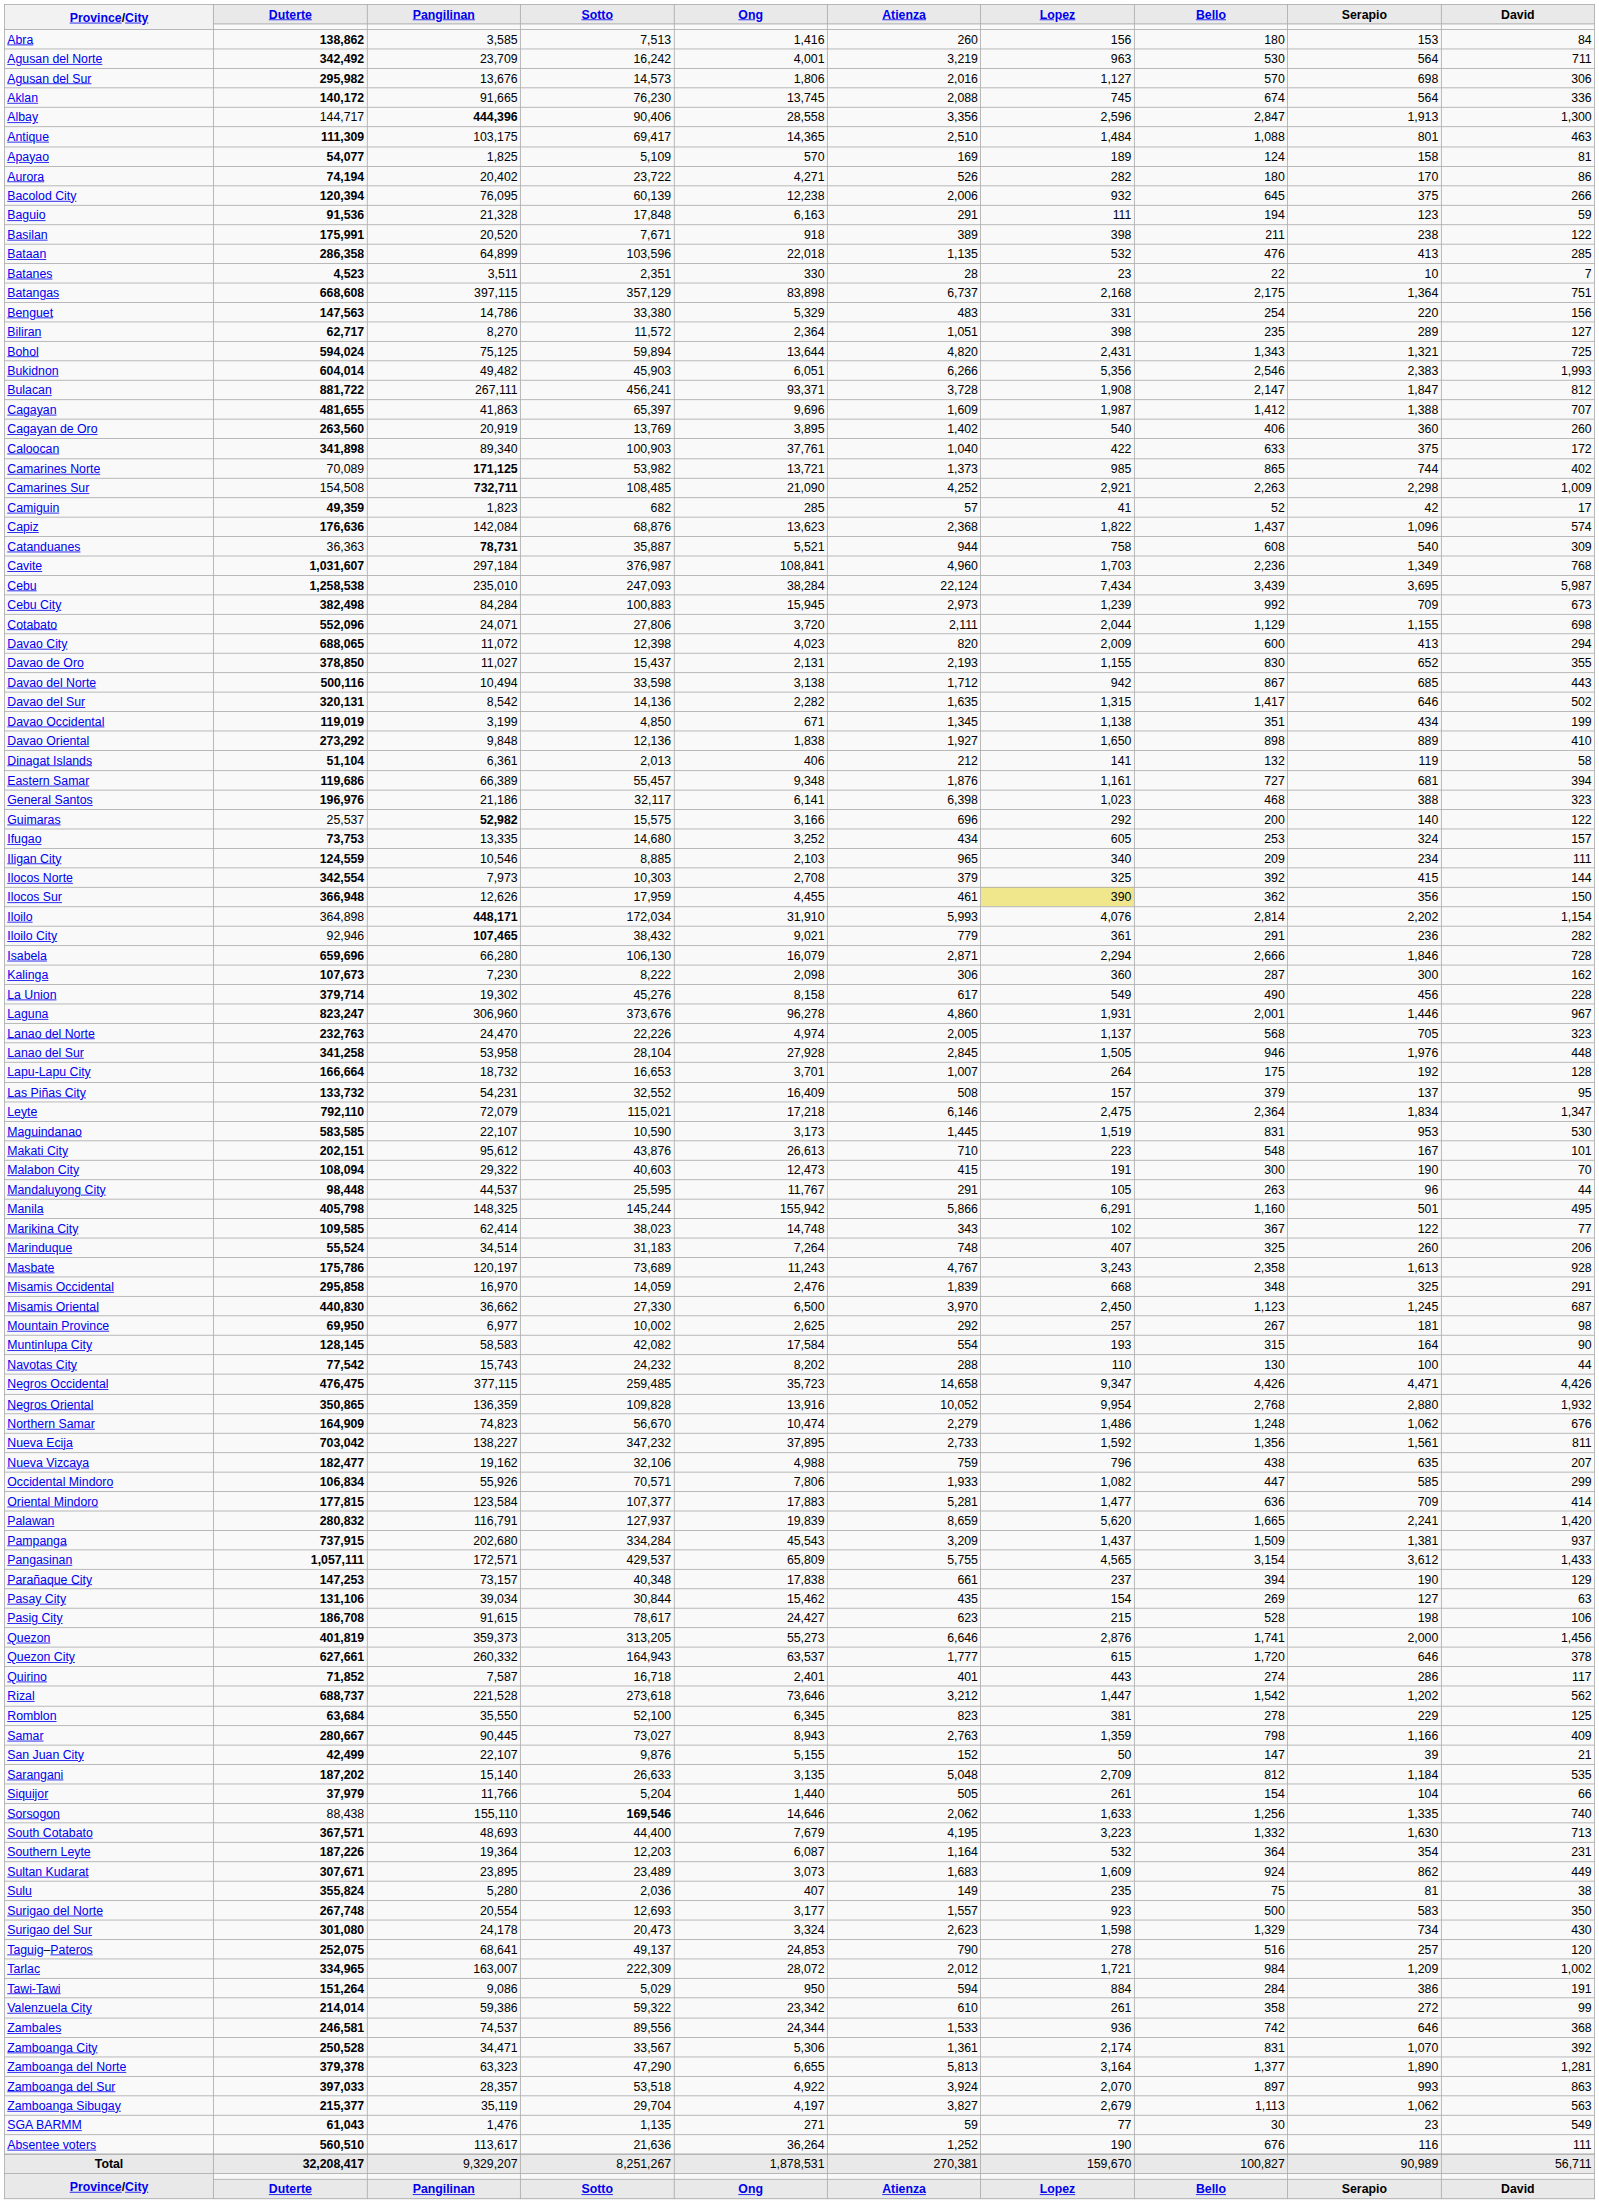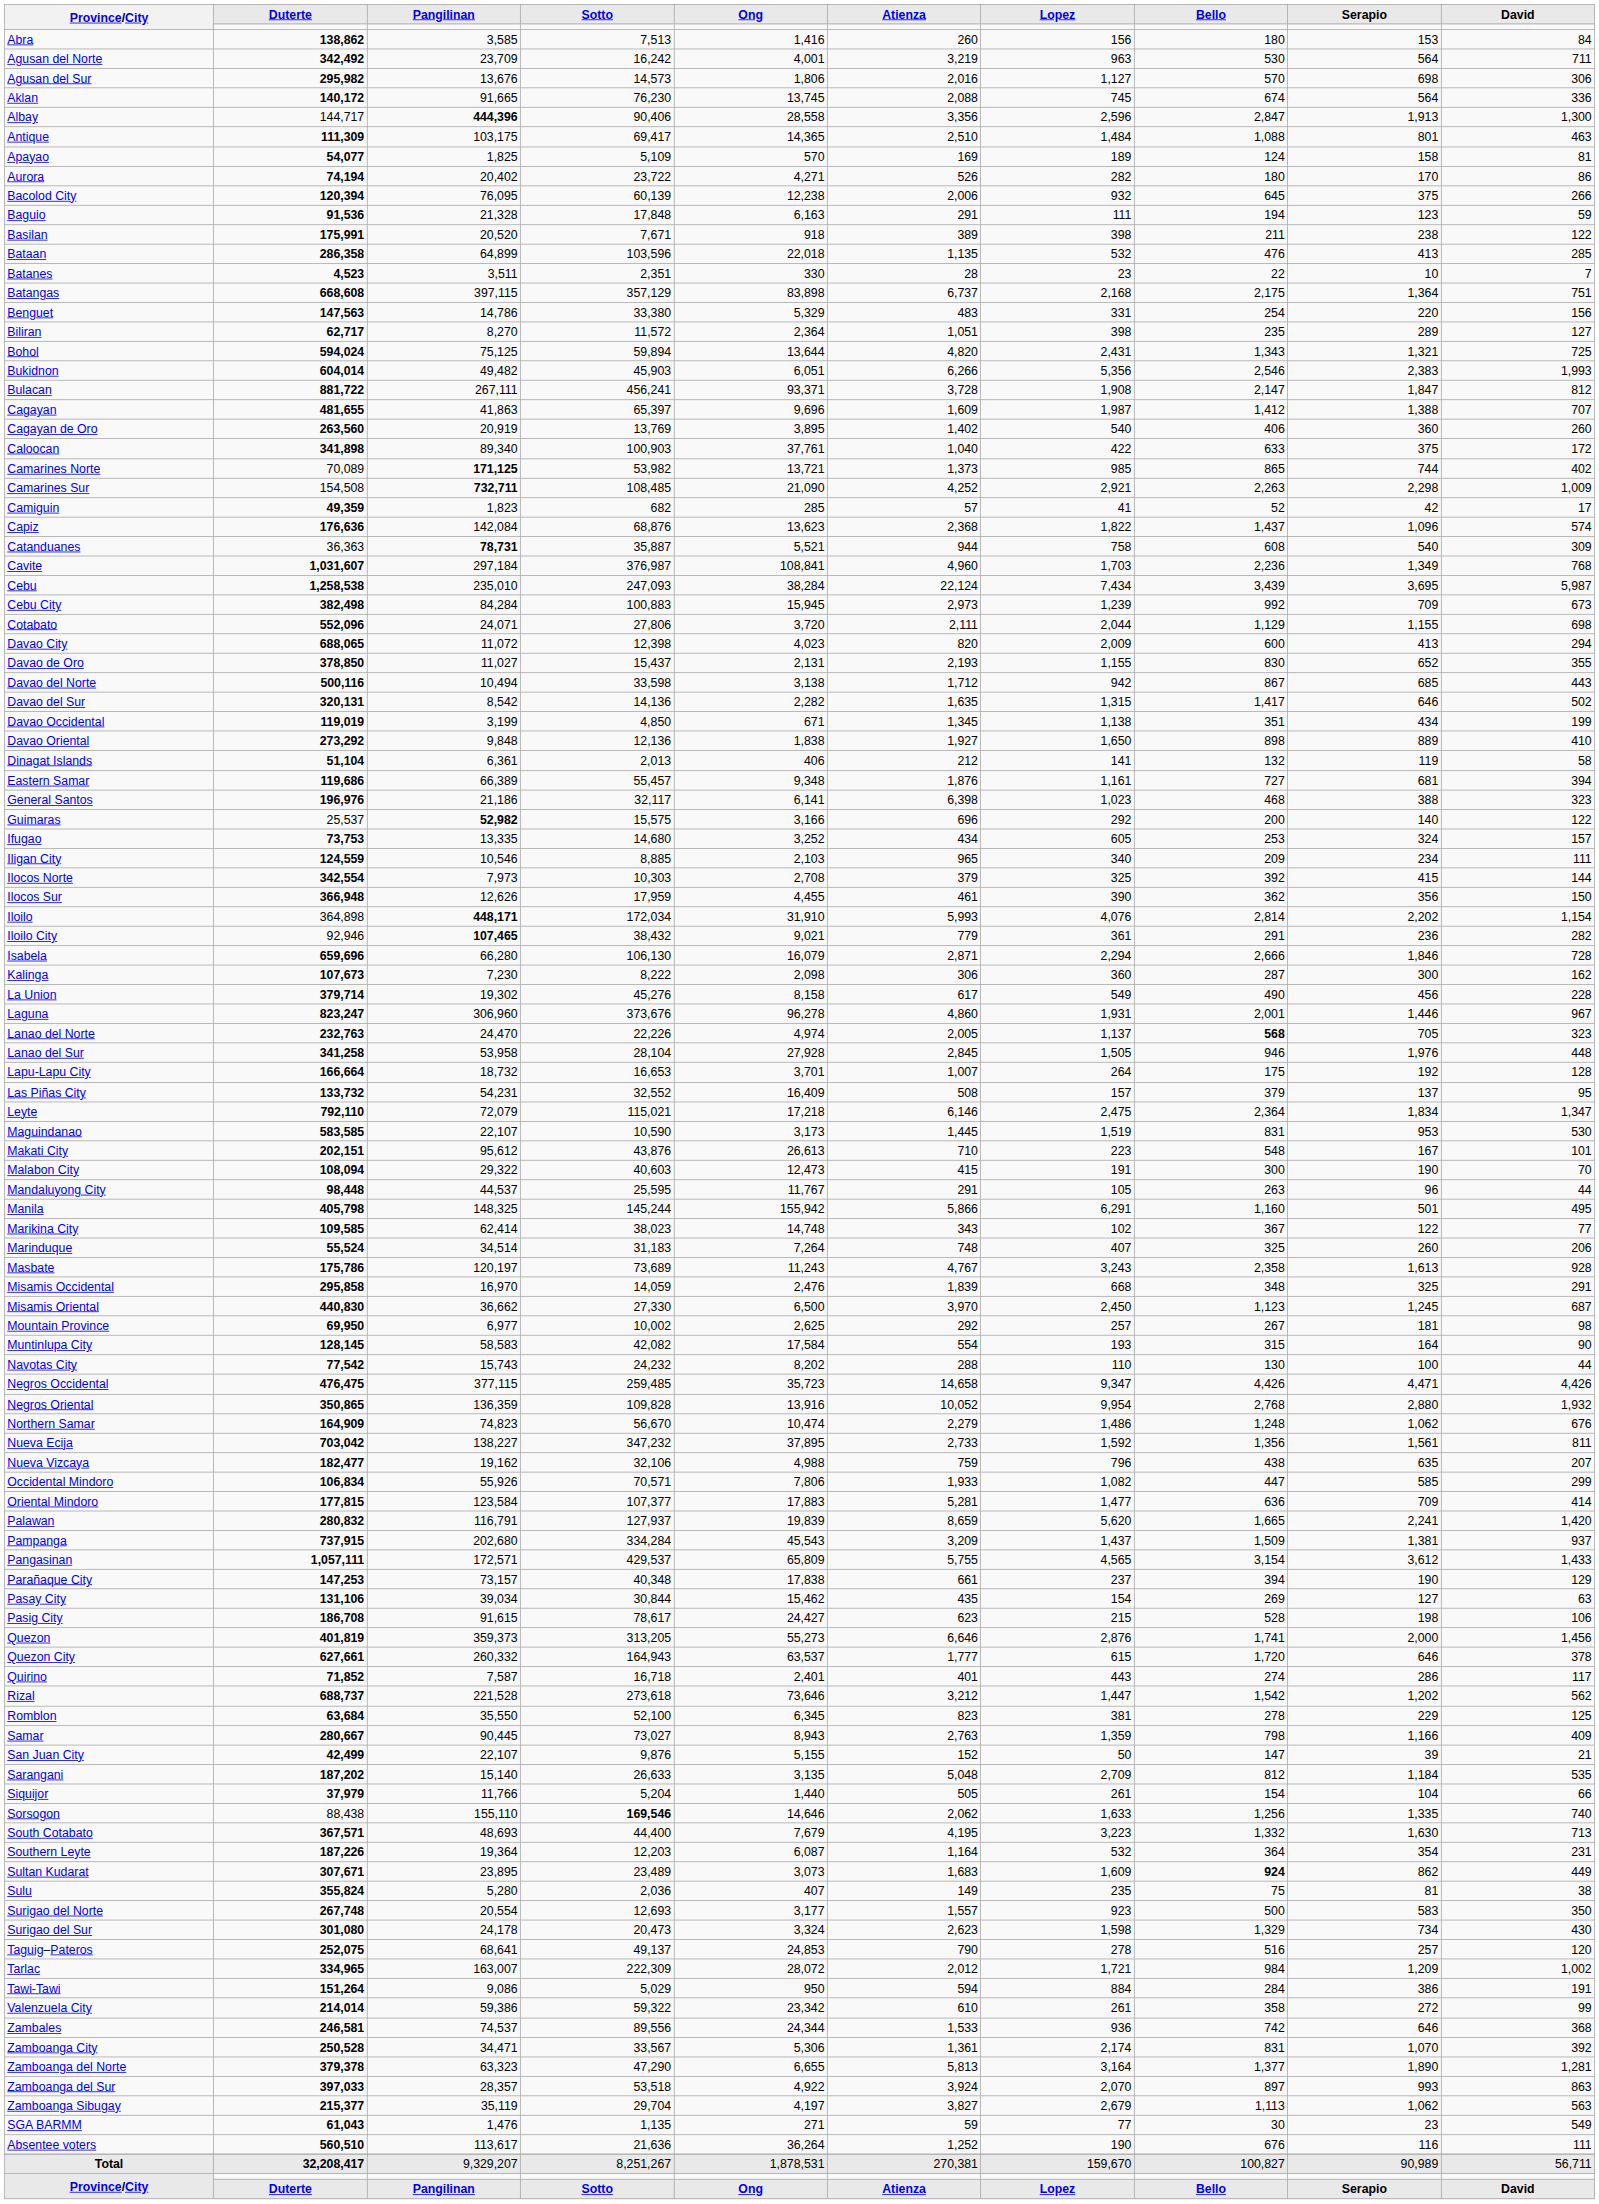(1121, 897) khaki background -> (1121, 897) no background
(1275, 1034) normal -> (1275, 1034) bold
(1275, 1872) normal -> (1275, 1872) bold
